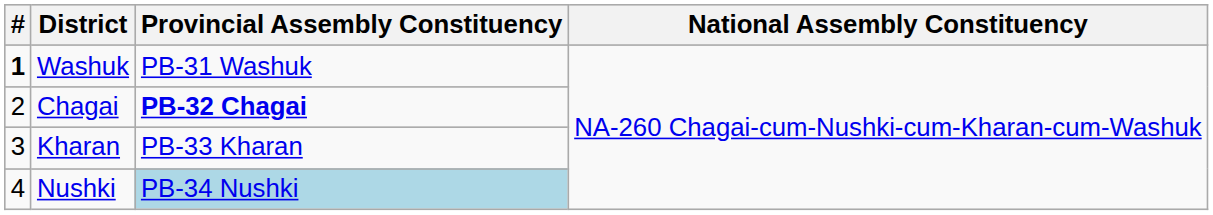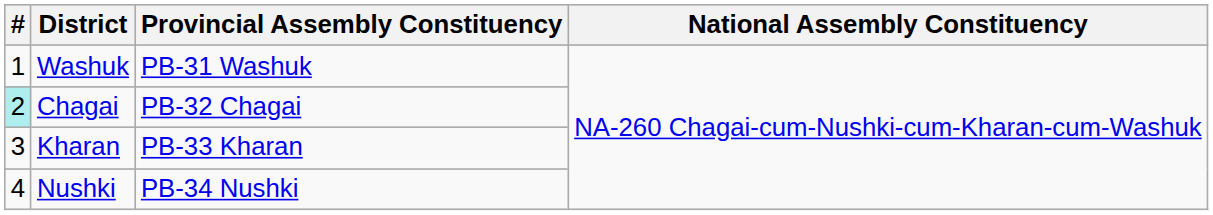(18, 65) bold -> (18, 65) normal
(18, 106) no background -> (18, 106) paleturquoise background
(224, 106) bold -> (221, 106) normal
(220, 188) lightblue background -> (220, 188) no background
